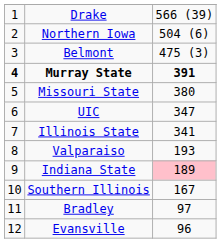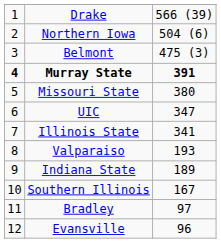(184, 170) pink background -> (184, 170) no background
